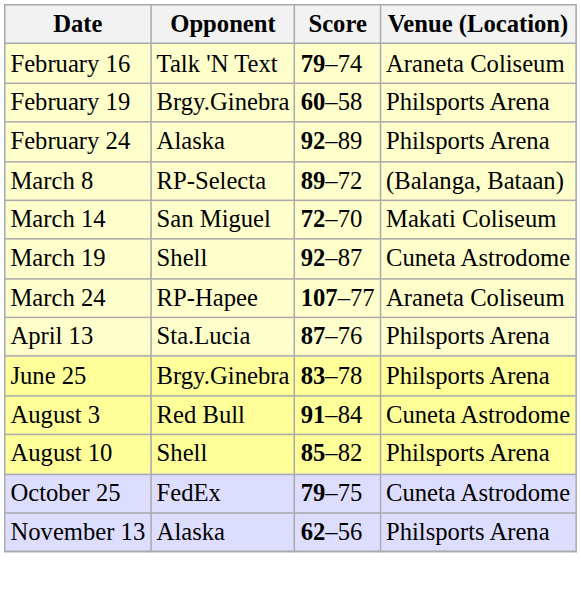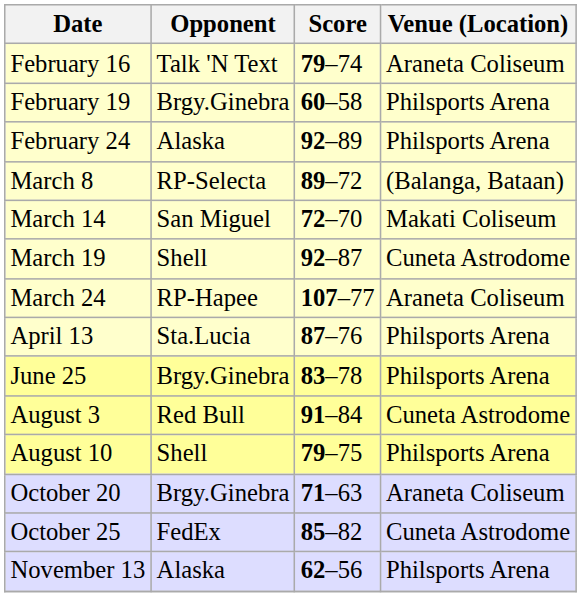(332, 453) 85–82 -> (332, 453) 79–75
+ row: (66, 492)
(332, 492) 79–75 -> (332, 532) 85–82
